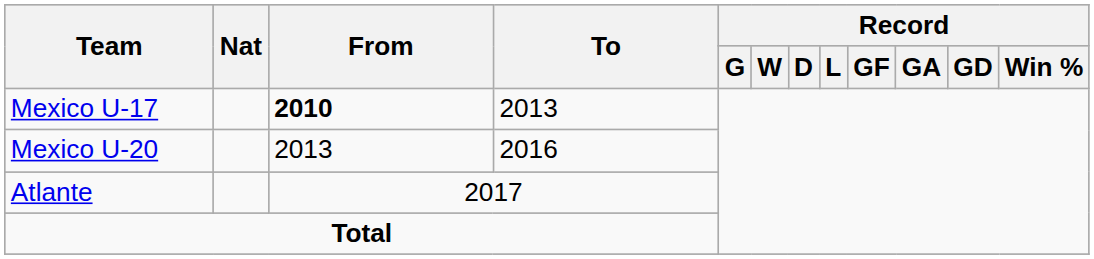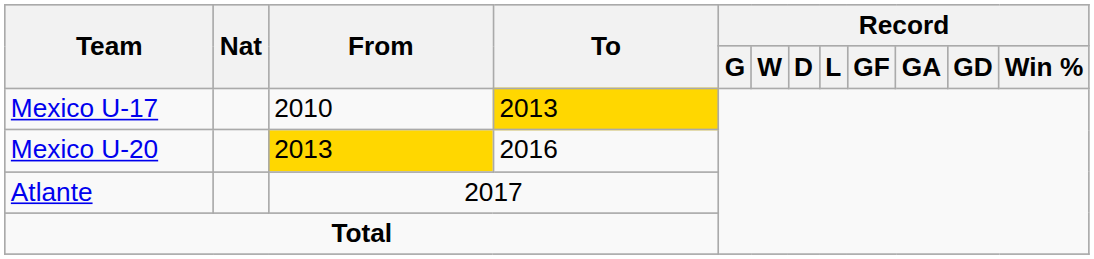(303, 108) bold -> (303, 108) normal
(529, 108) no background -> (529, 108) gold background
(303, 150) no background -> (303, 150) gold background
